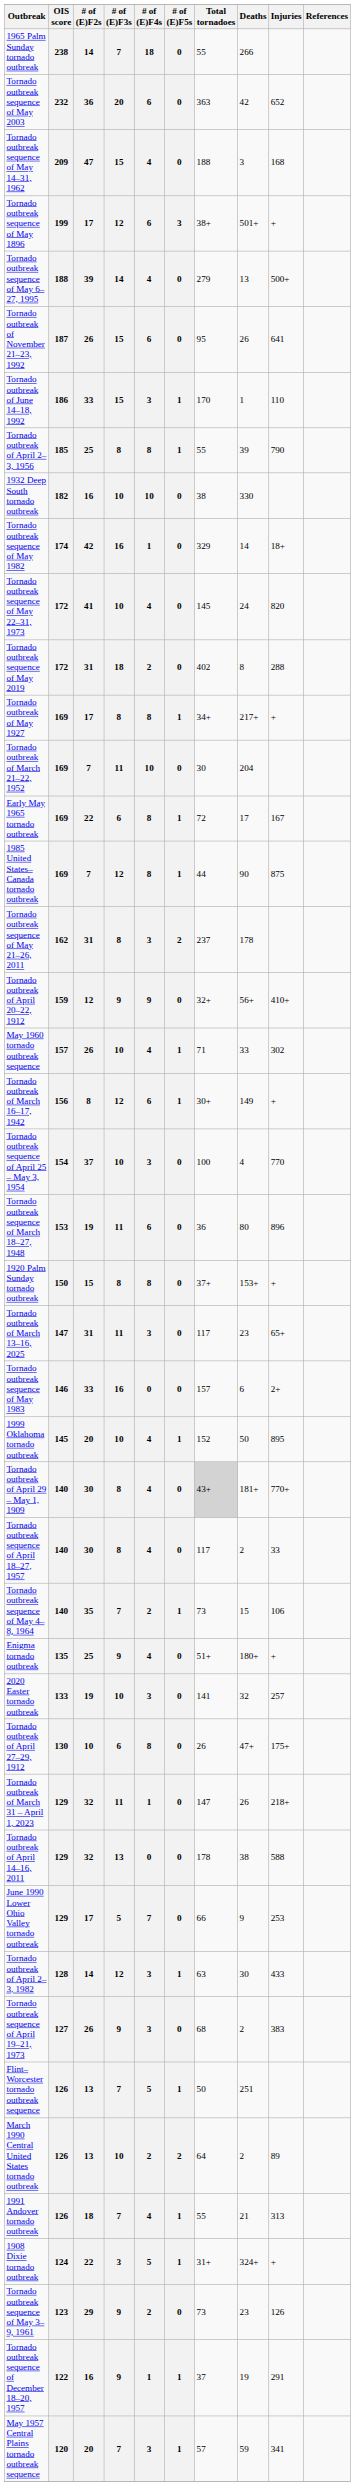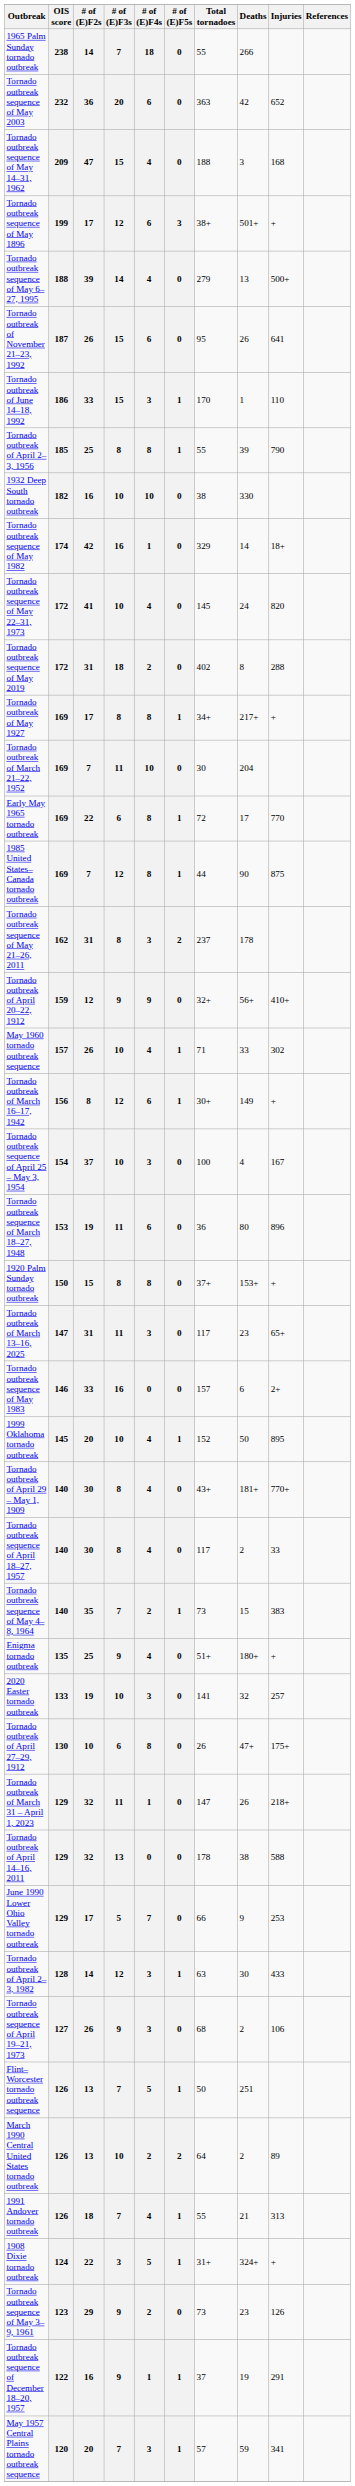(277, 818) 167 -> (277, 818) 770
(277, 1161) 770 -> (277, 1161) 167
(204, 1489) lightgrey background -> (204, 1489) no background
(277, 1611) 106 -> (277, 1611) 383
(277, 2029) 383 -> (277, 2029) 106
